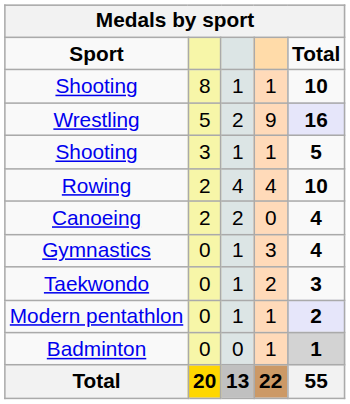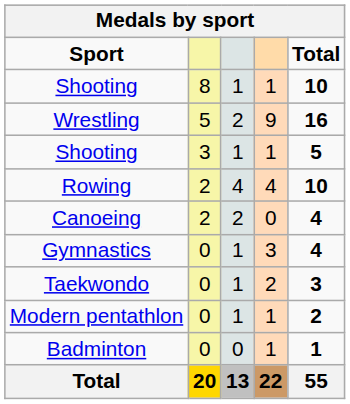(316, 119) lavender background -> (316, 119) no background
(316, 316) lavender background -> (316, 316) no background
(316, 349) lightgrey background -> (316, 349) no background
